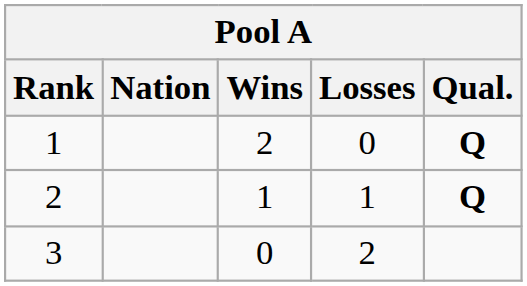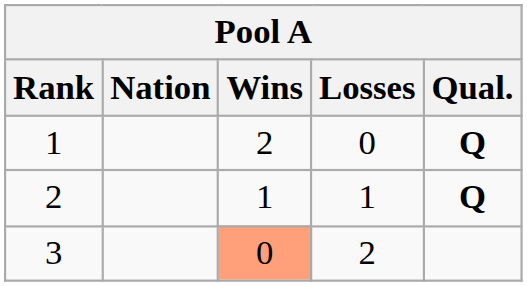(265, 252) no background -> (265, 252) lightsalmon background
